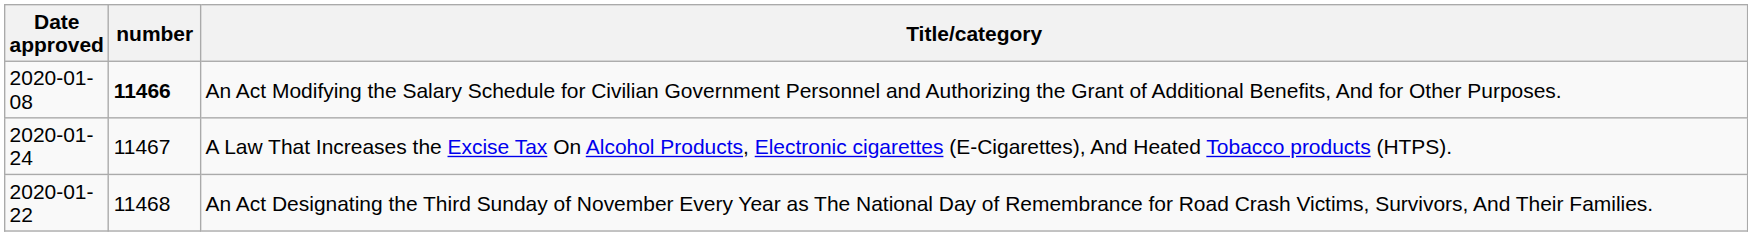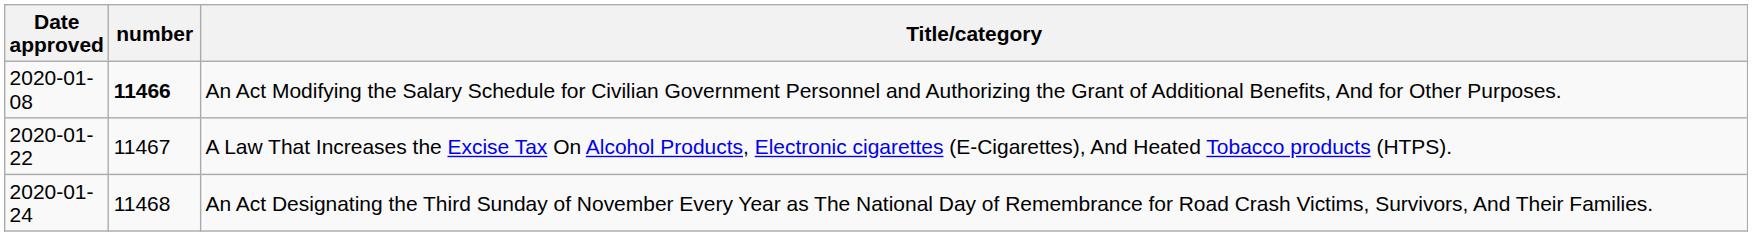(52, 147) 2020-01-24 -> (52, 147) 2020-01-22
(52, 203) 2020-01-22 -> (52, 203) 2020-01-24
